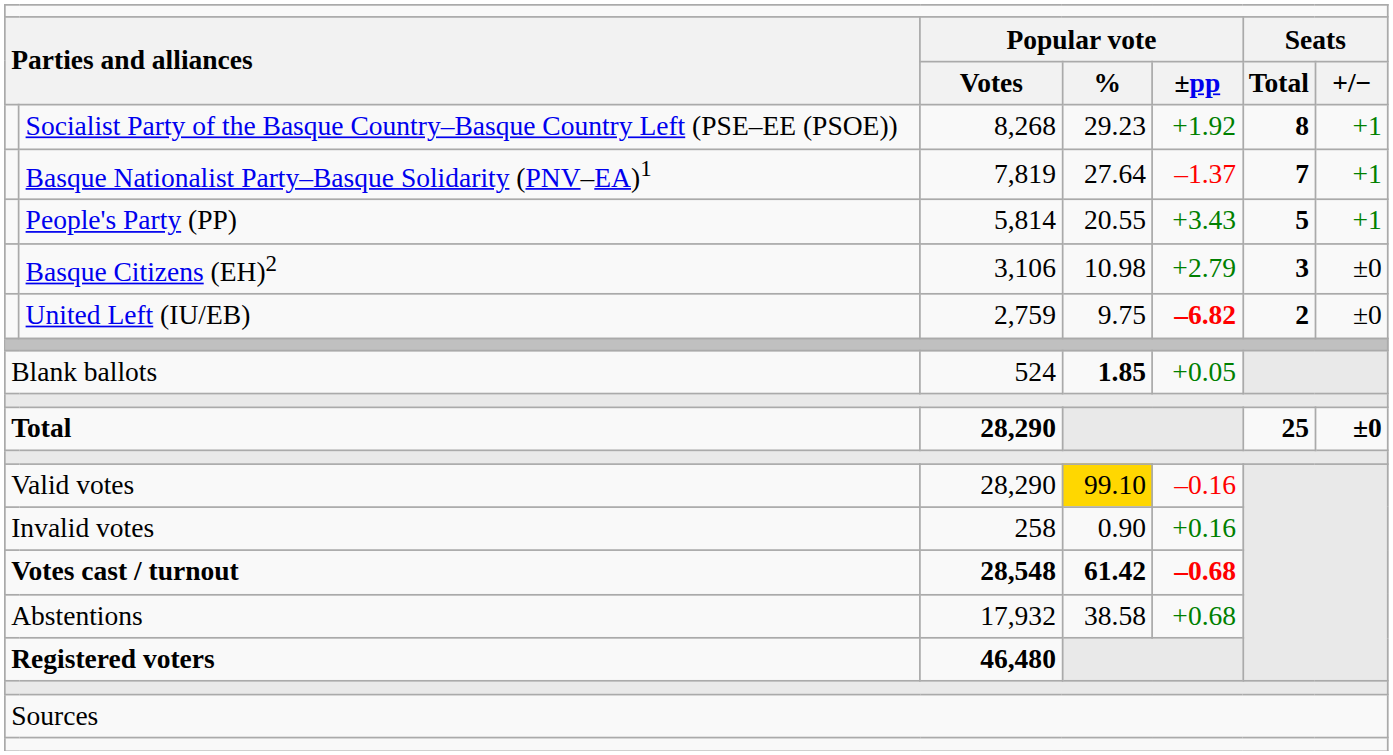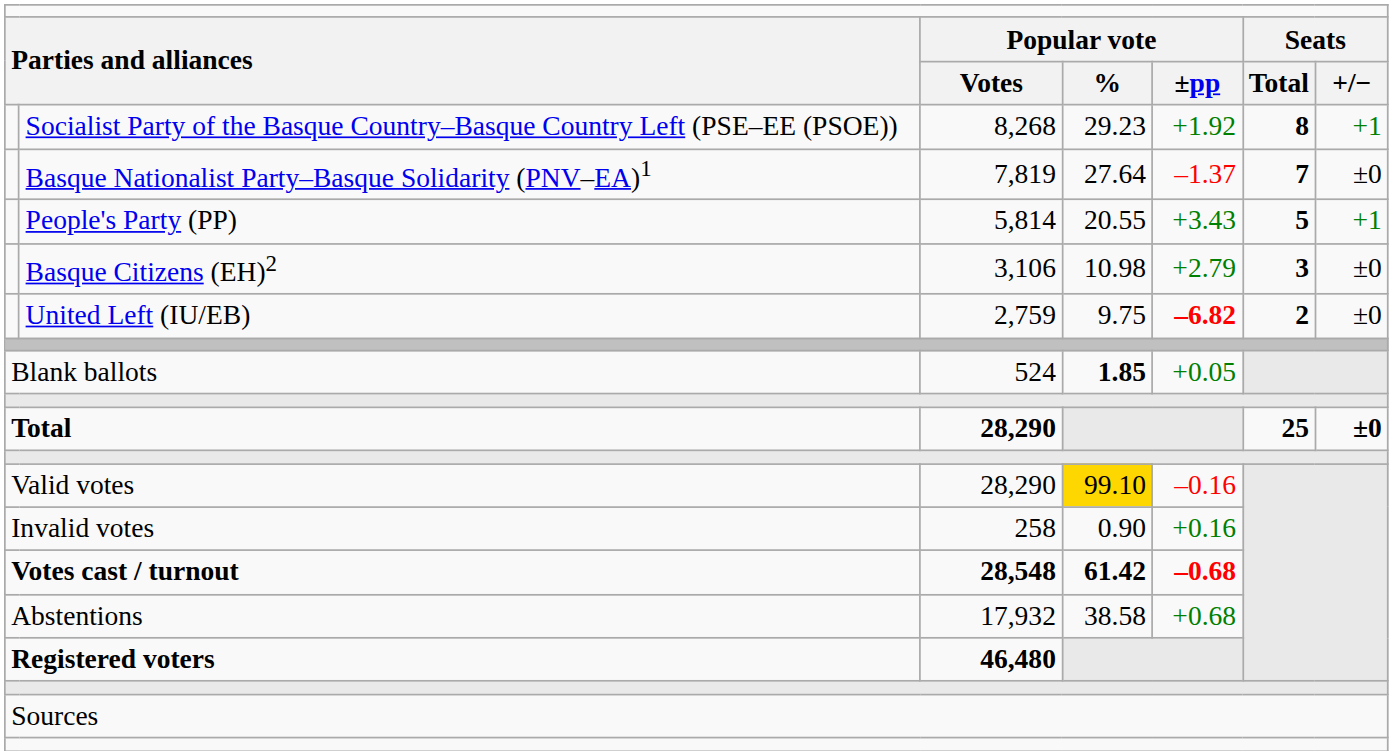(1367, 173) +1 -> (1367, 173) ±0
